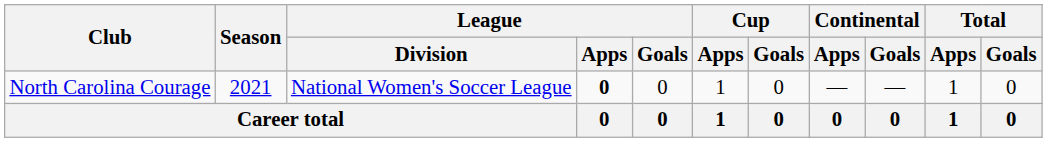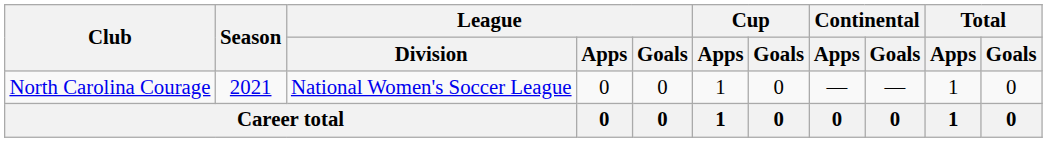(604, 86) bold -> (604, 86) normal
